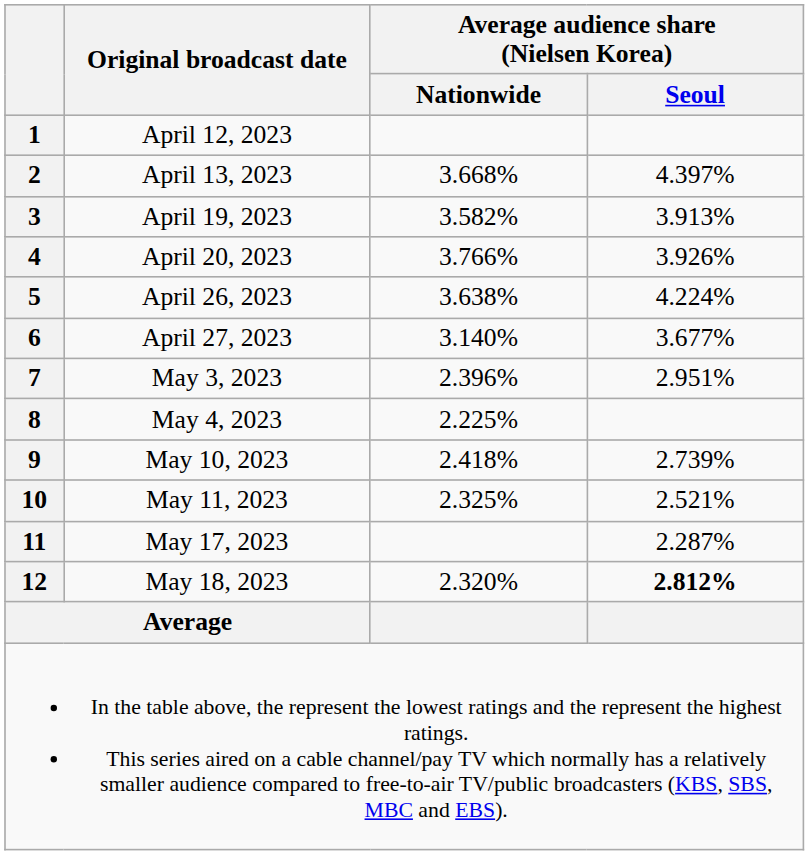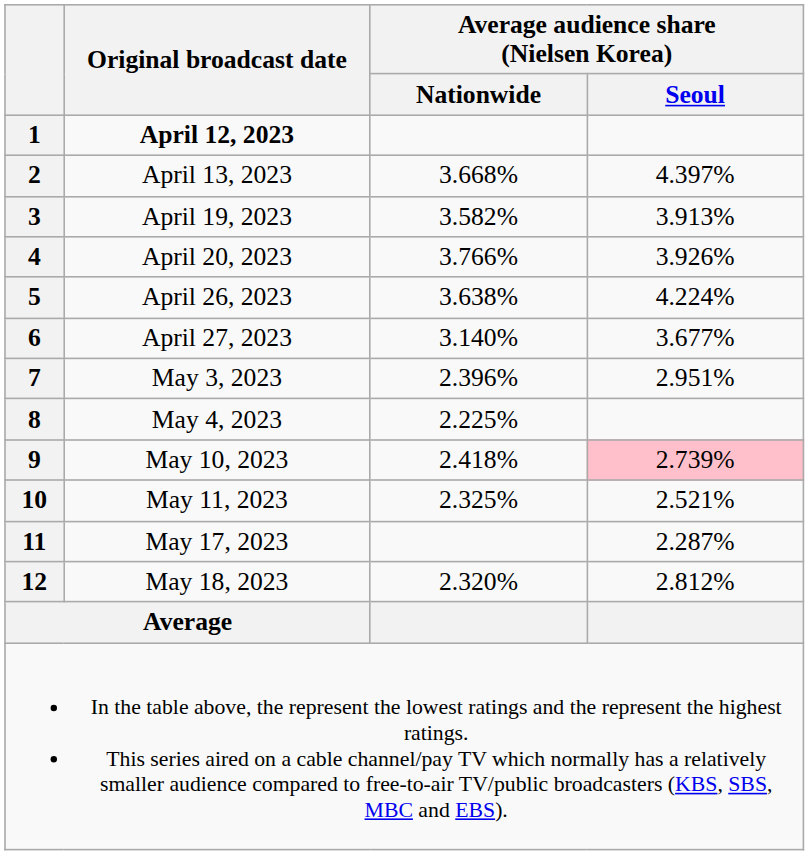(217, 134) normal -> (217, 134) bold
(695, 459) no background -> (695, 459) pink background
(695, 581) bold -> (695, 581) normal
